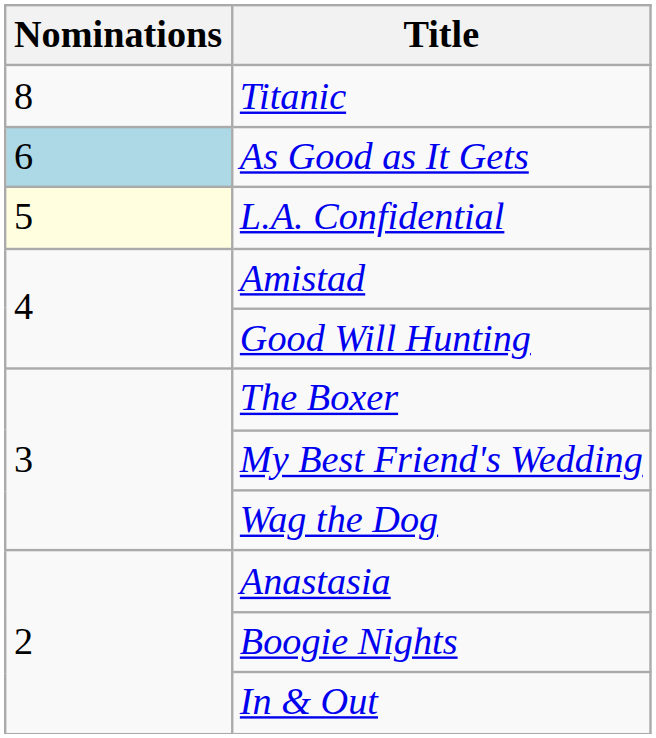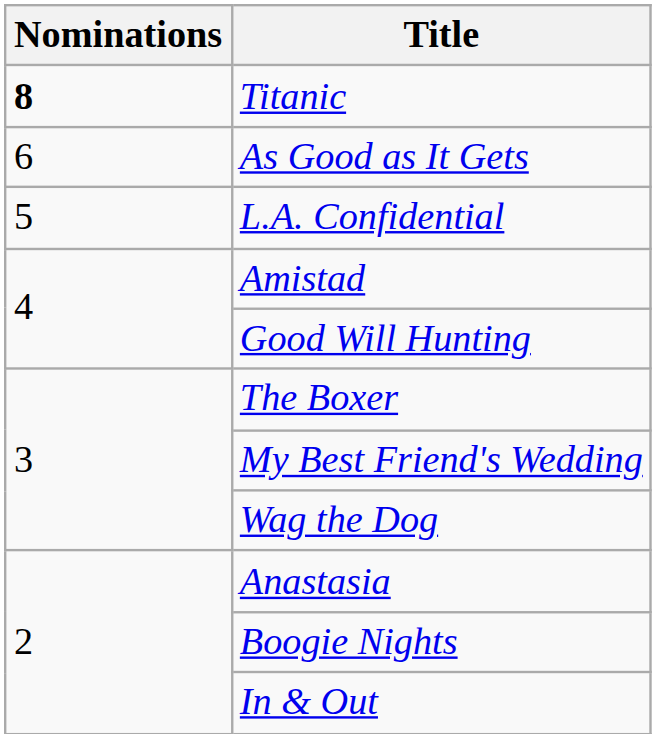(24, 95) normal -> (24, 95) bold
(24, 156) lightblue background -> (24, 156) no background
(24, 216) lightyellow background -> (24, 216) no background
